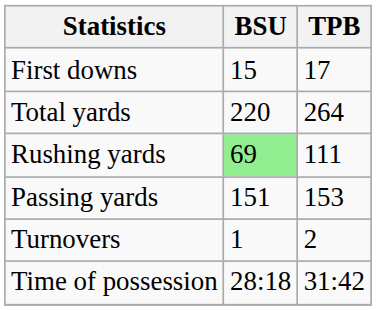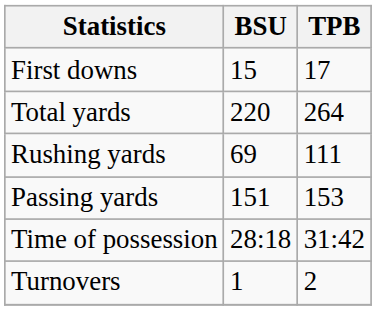(243, 154) lightgreen background -> (243, 154) no background
rows swapped: (66, 239) <-> (114, 282)
